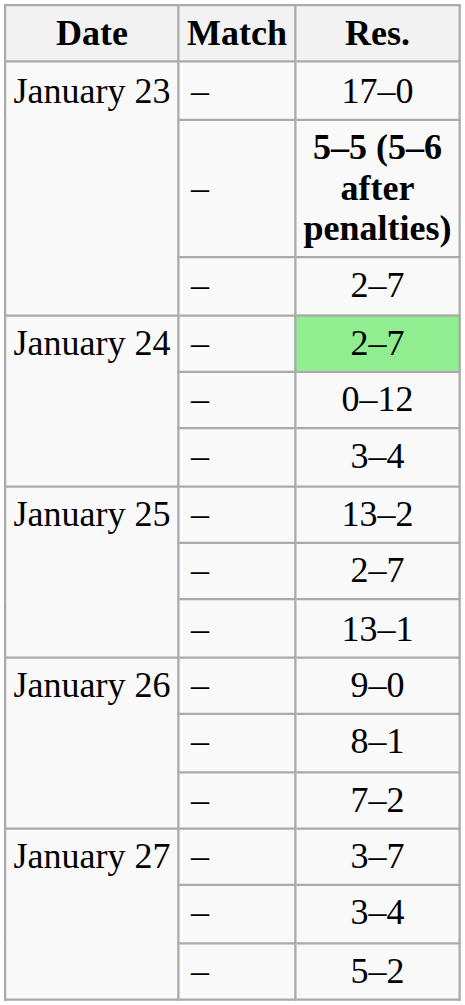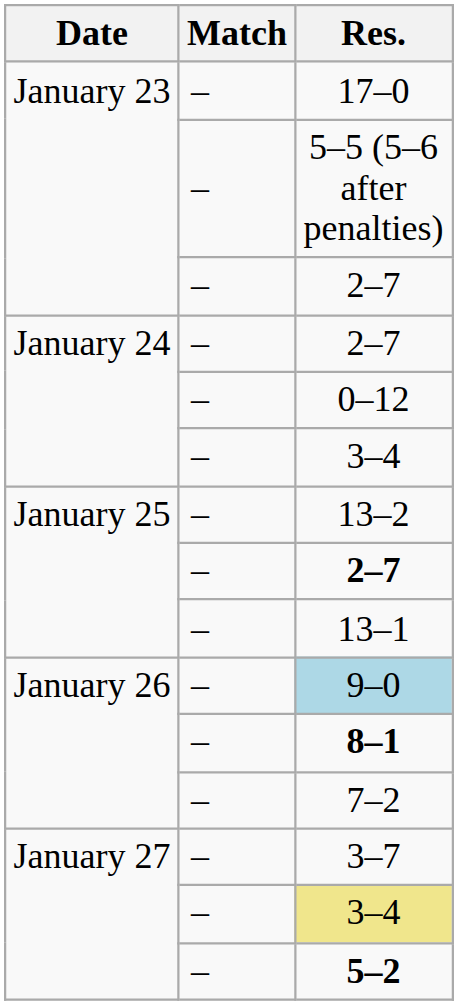(378, 187) bold -> (374, 187) normal
(378, 342) lightgreen background -> (374, 342) no background
(378, 570) normal -> (374, 570) bold
(378, 684) no background -> (374, 684) lightblue background
(378, 742) normal -> (374, 742) bold
(378, 913) no background -> (374, 913) khaki background
(378, 970) normal -> (374, 970) bold
